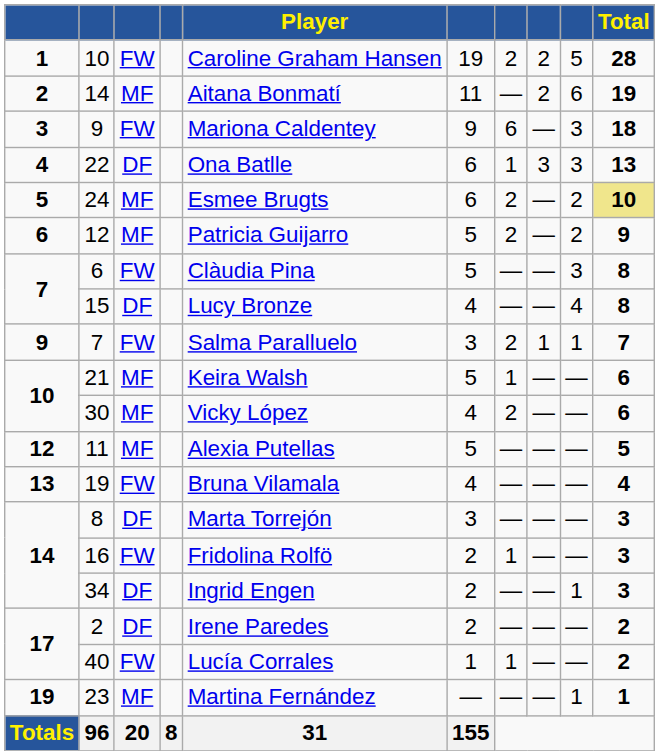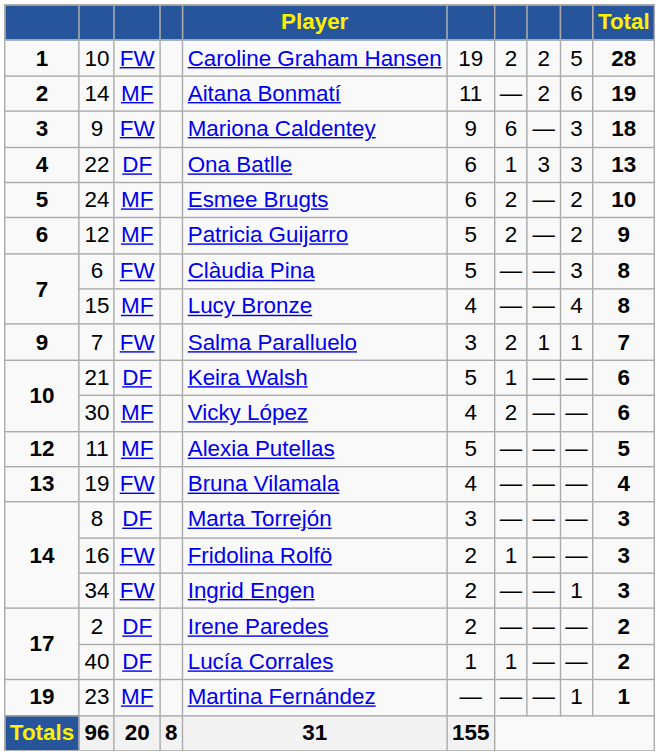(624, 199) khaki background -> (624, 199) no background
(137, 306) DF -> (137, 306) MF
(137, 377) MF -> (137, 377) DF
(137, 590) DF -> (137, 590) FW
(137, 661) FW -> (137, 661) DF
